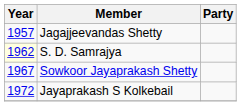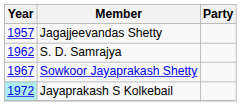(21, 52) lightyellow background -> (21, 52) no background
(21, 91) no background -> (21, 91) paleturquoise background
